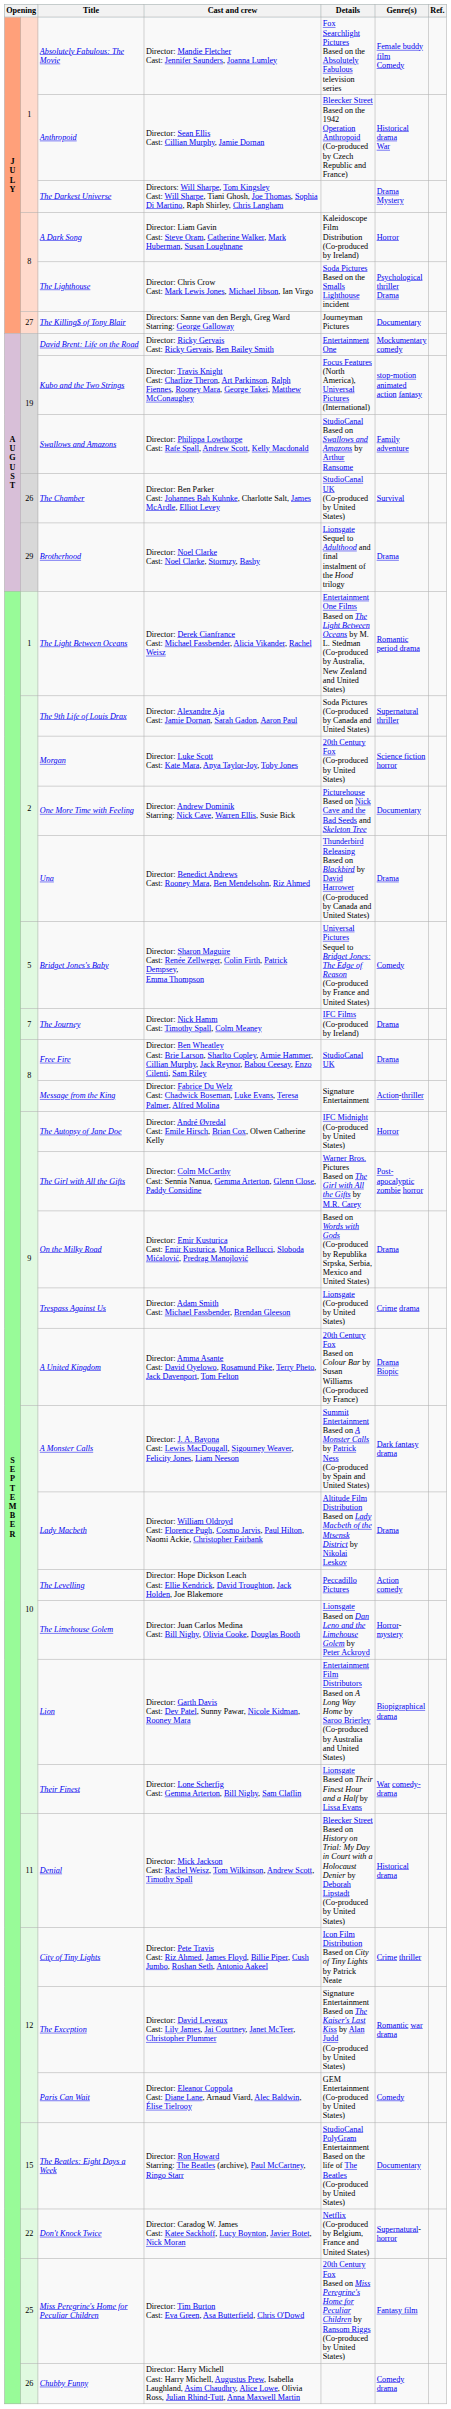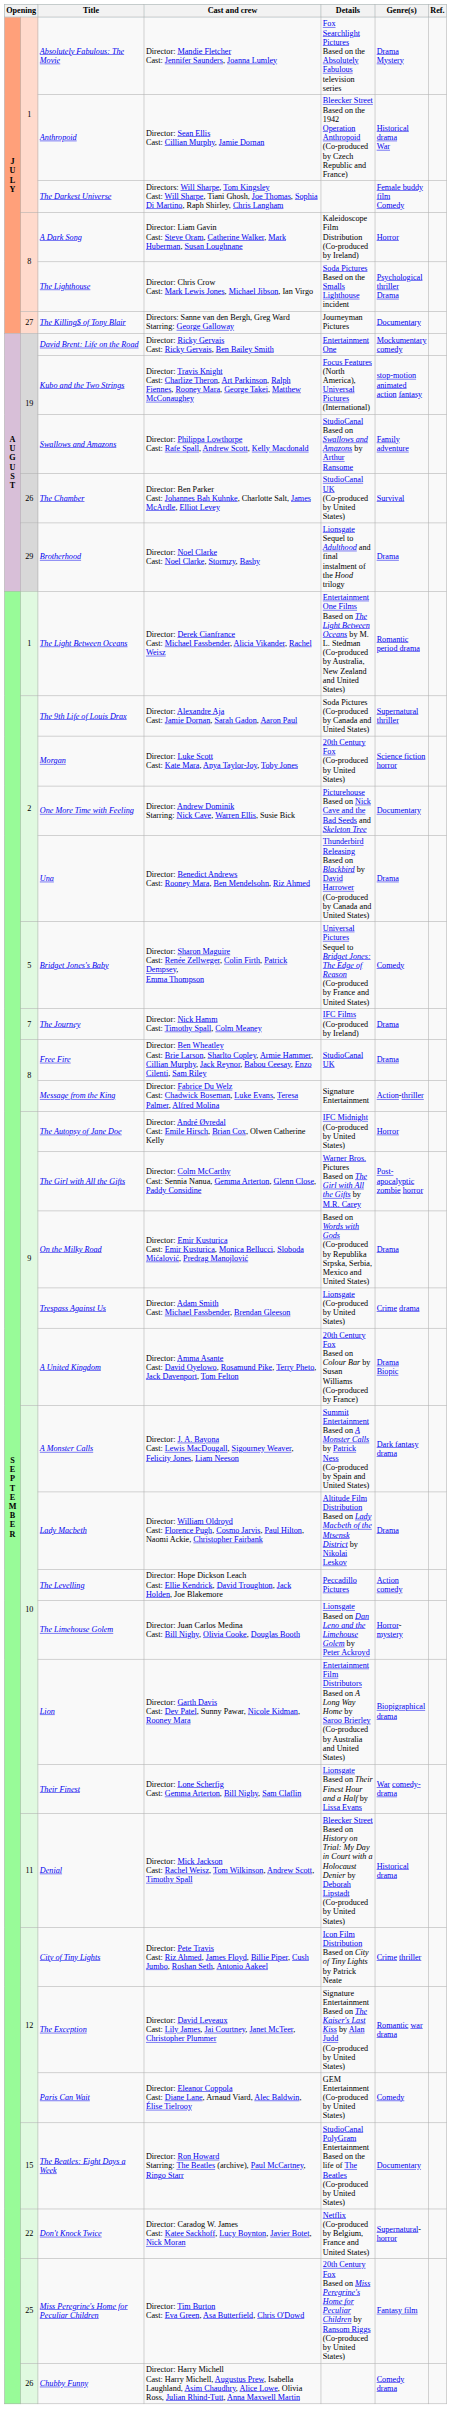(400, 56) Female buddy film Comedy -> (390, 56) Drama Mystery
(390, 196) Drama Mystery -> (400, 196) Female buddy film Comedy
